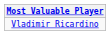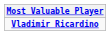(55, 24) normal -> (55, 24) bold
